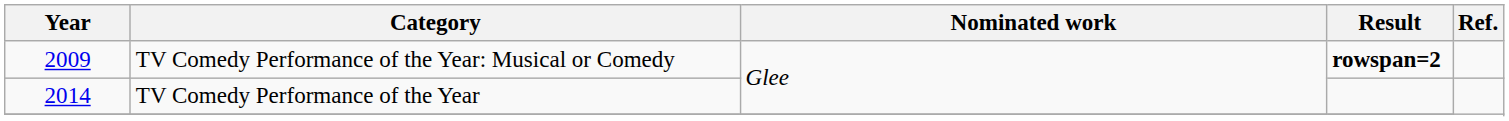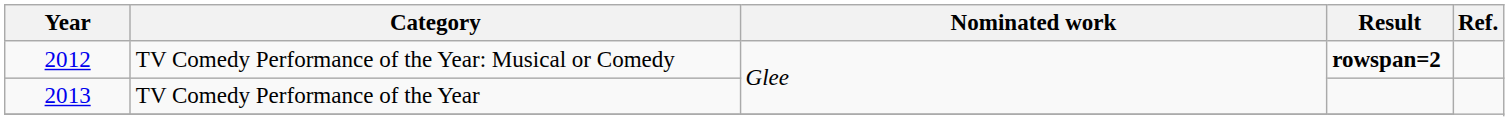(68, 59) 2009 -> (68, 59) 2012
(68, 95) 2014 -> (68, 95) 2013
